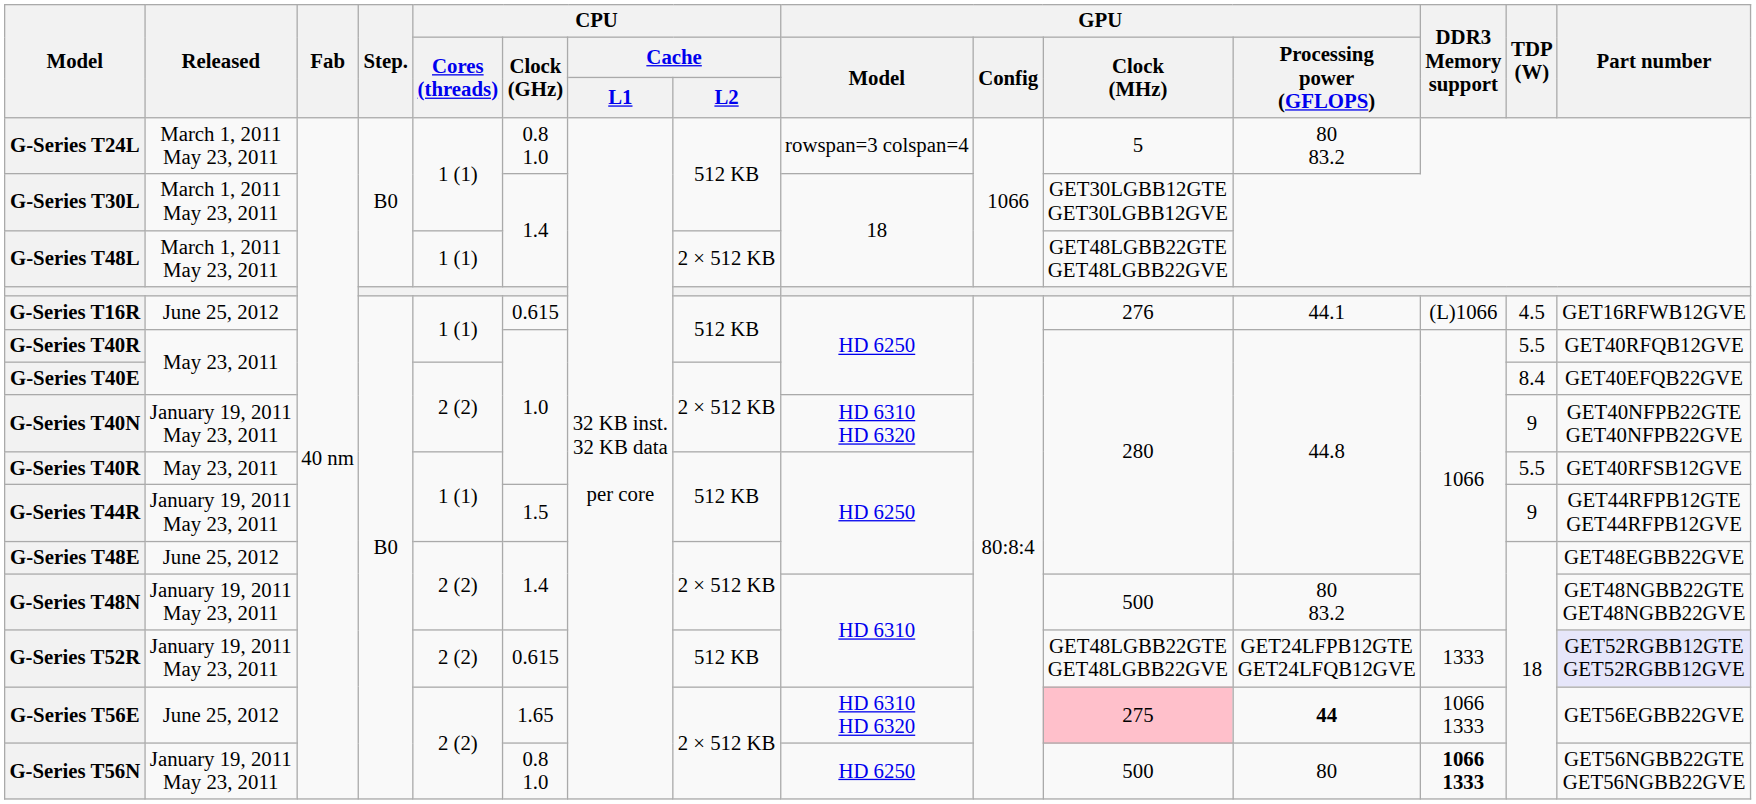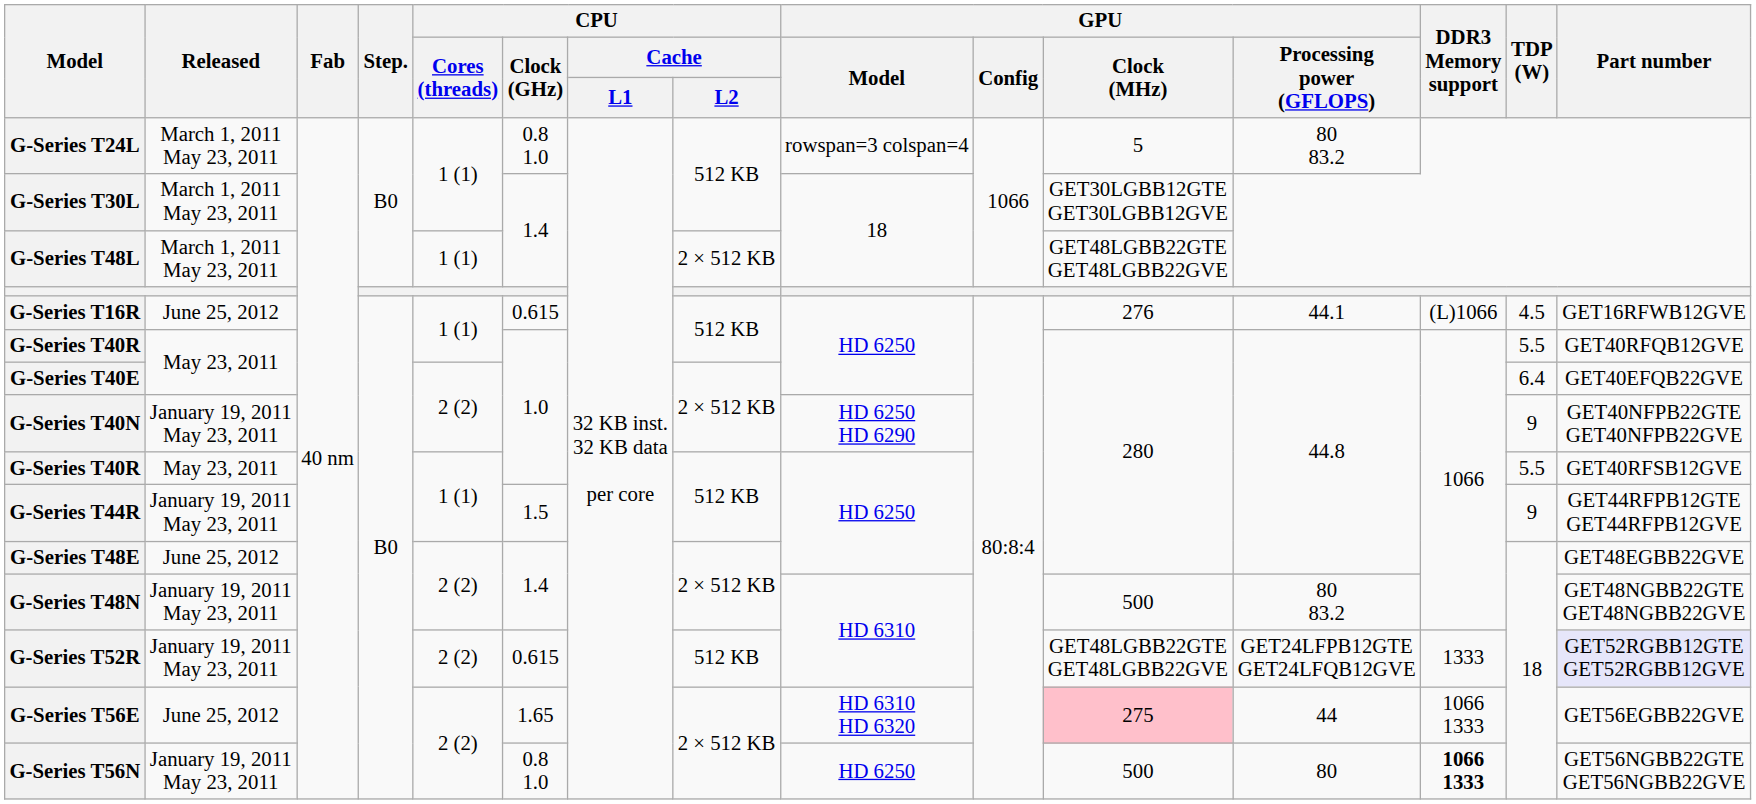(1532, 378) 8.4 -> (1532, 378) 6.4
(877, 423) HD 6310 HD 6320 -> (877, 423) HD 6250 HD 6290
(1327, 714) bold -> (1327, 714) normal
